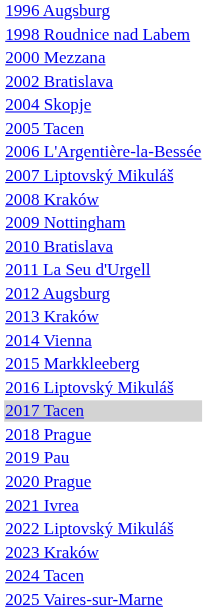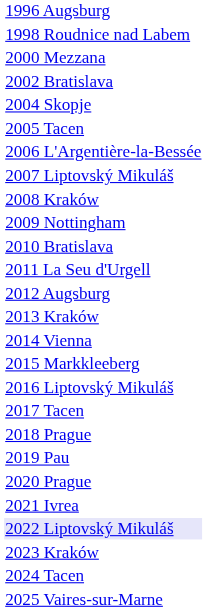(45, 410) lightgrey background -> (45, 410) no background
(89, 528) no background -> (89, 528) lavender background
